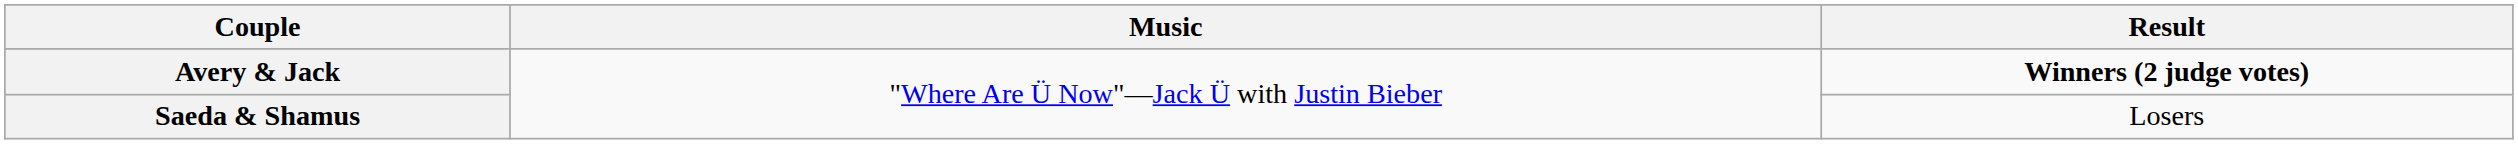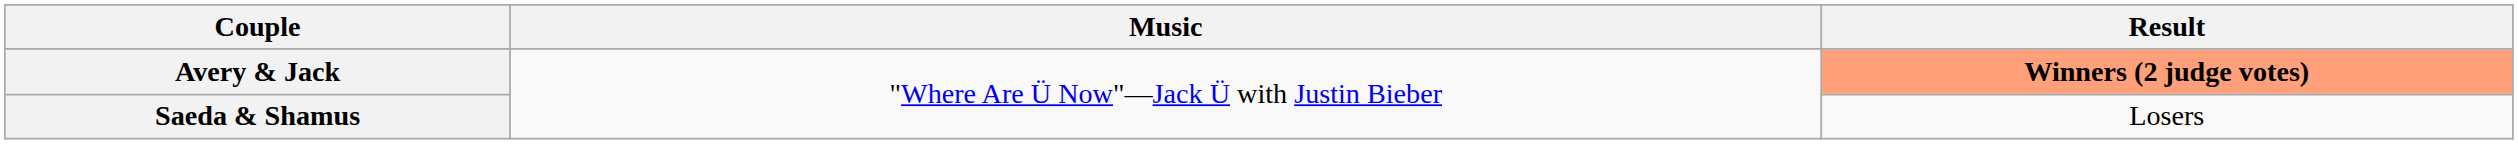(2167, 71) no background -> (2167, 71) lightsalmon background
